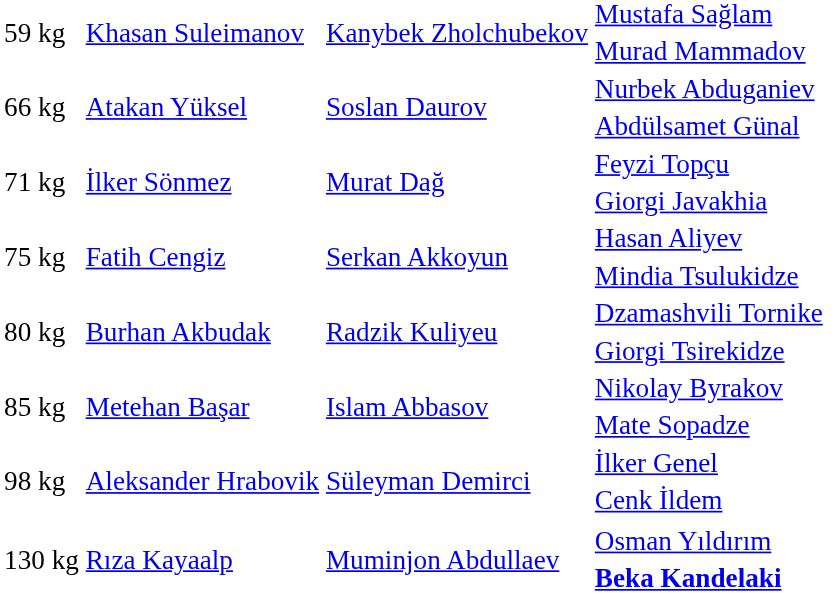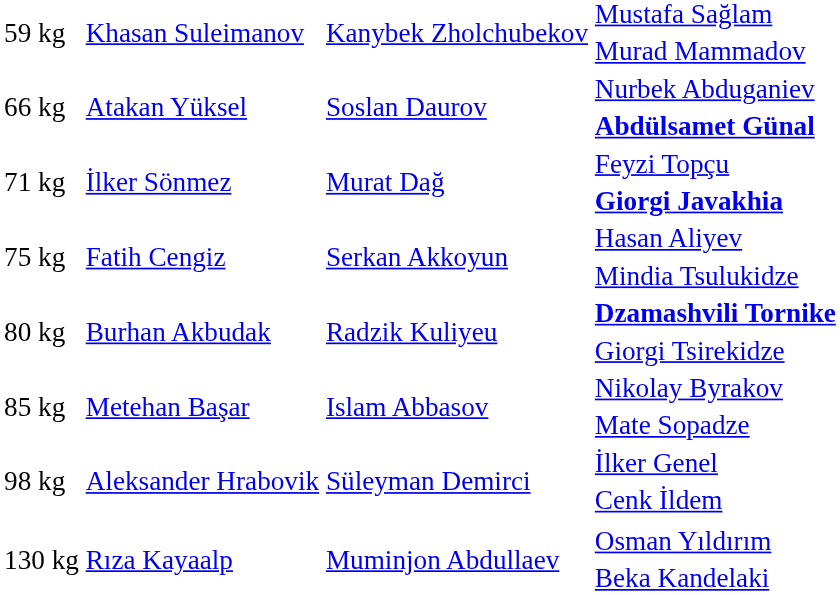(697, 126) normal -> (705, 126) bold
(681, 201) normal -> (689, 201) bold
(709, 313) normal -> (715, 313) bold
(688, 578) bold -> (682, 578) normal
